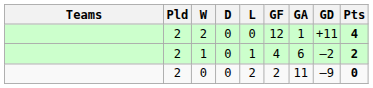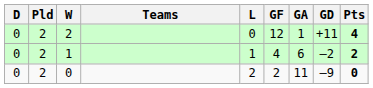columns swapped: (84, 14) <-> (228, 14)
